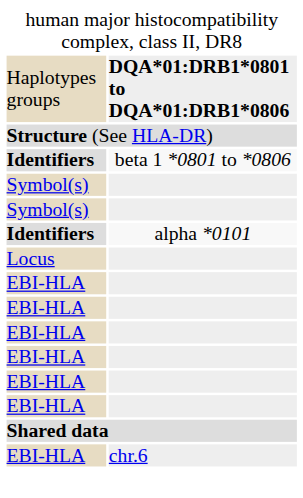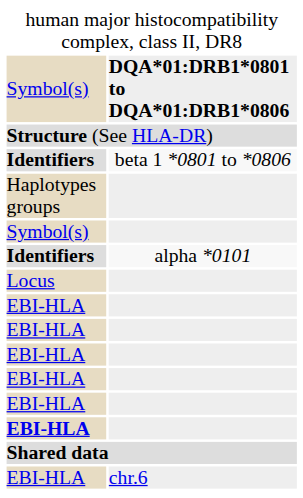(51, 88) Haplotypes groups -> (48, 88) Symbol(s)
(48, 184) Symbol(s) -> (51, 195) Haplotypes groups
(46, 406) normal -> (48, 428) bold
